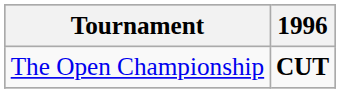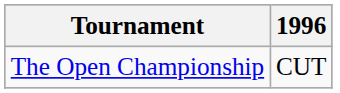(303, 67) bold -> (301, 67) normal
